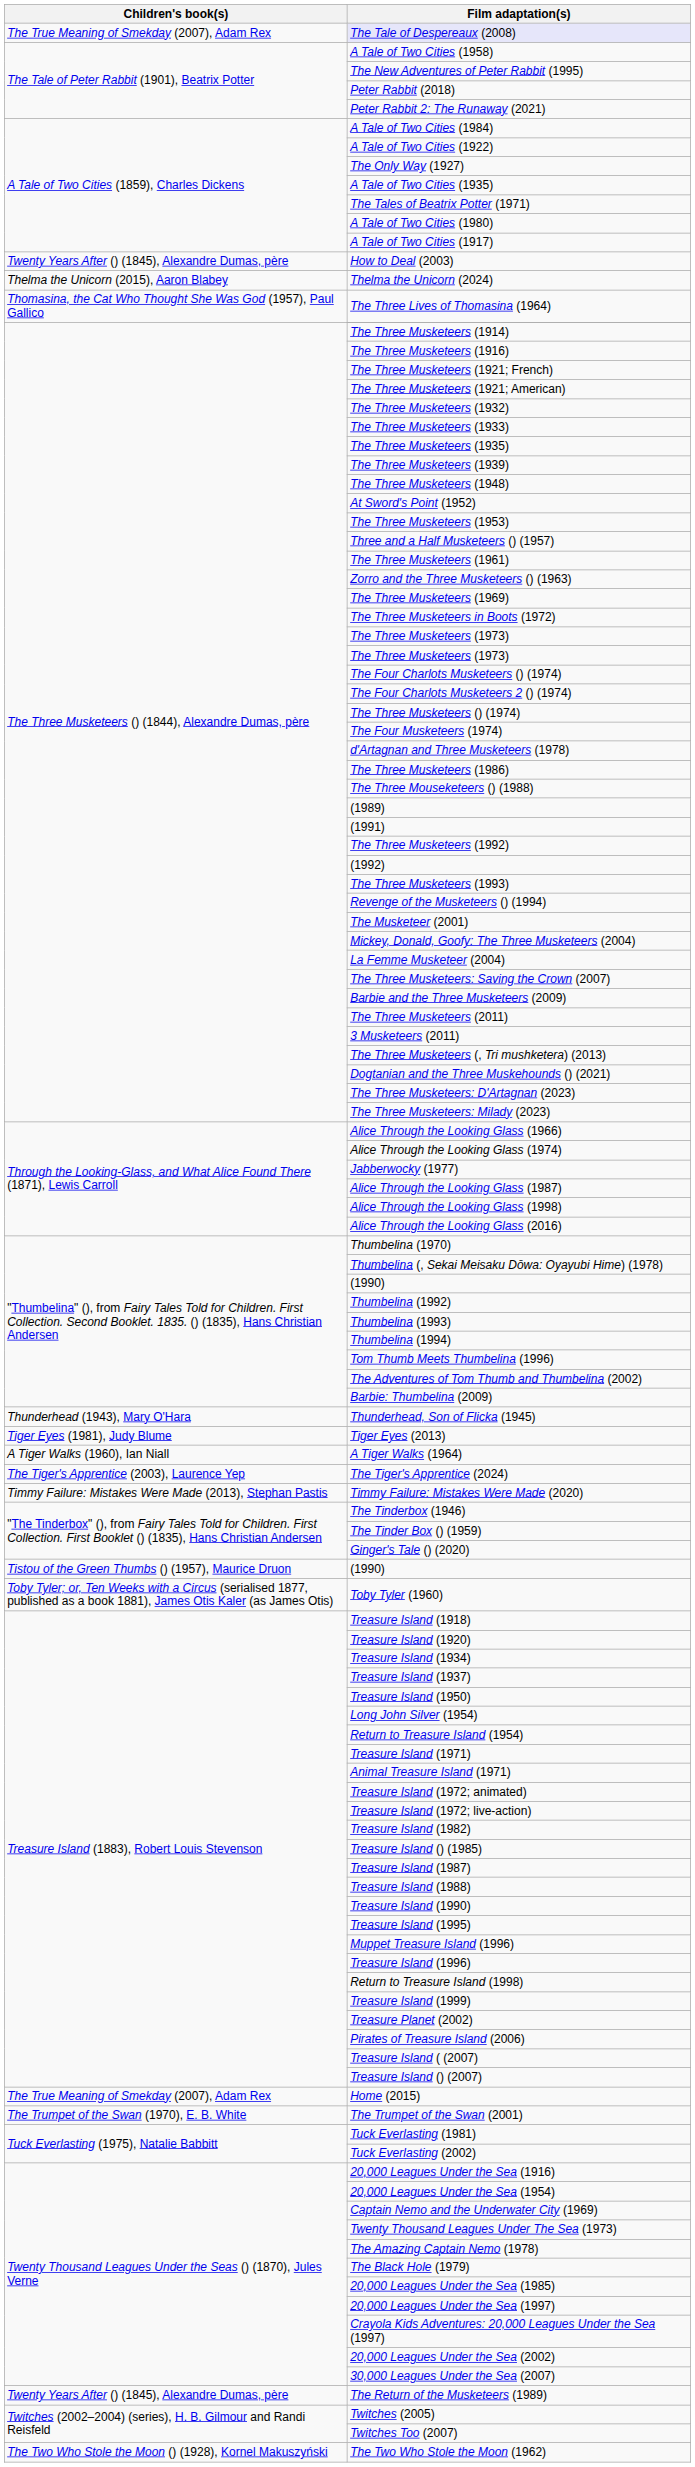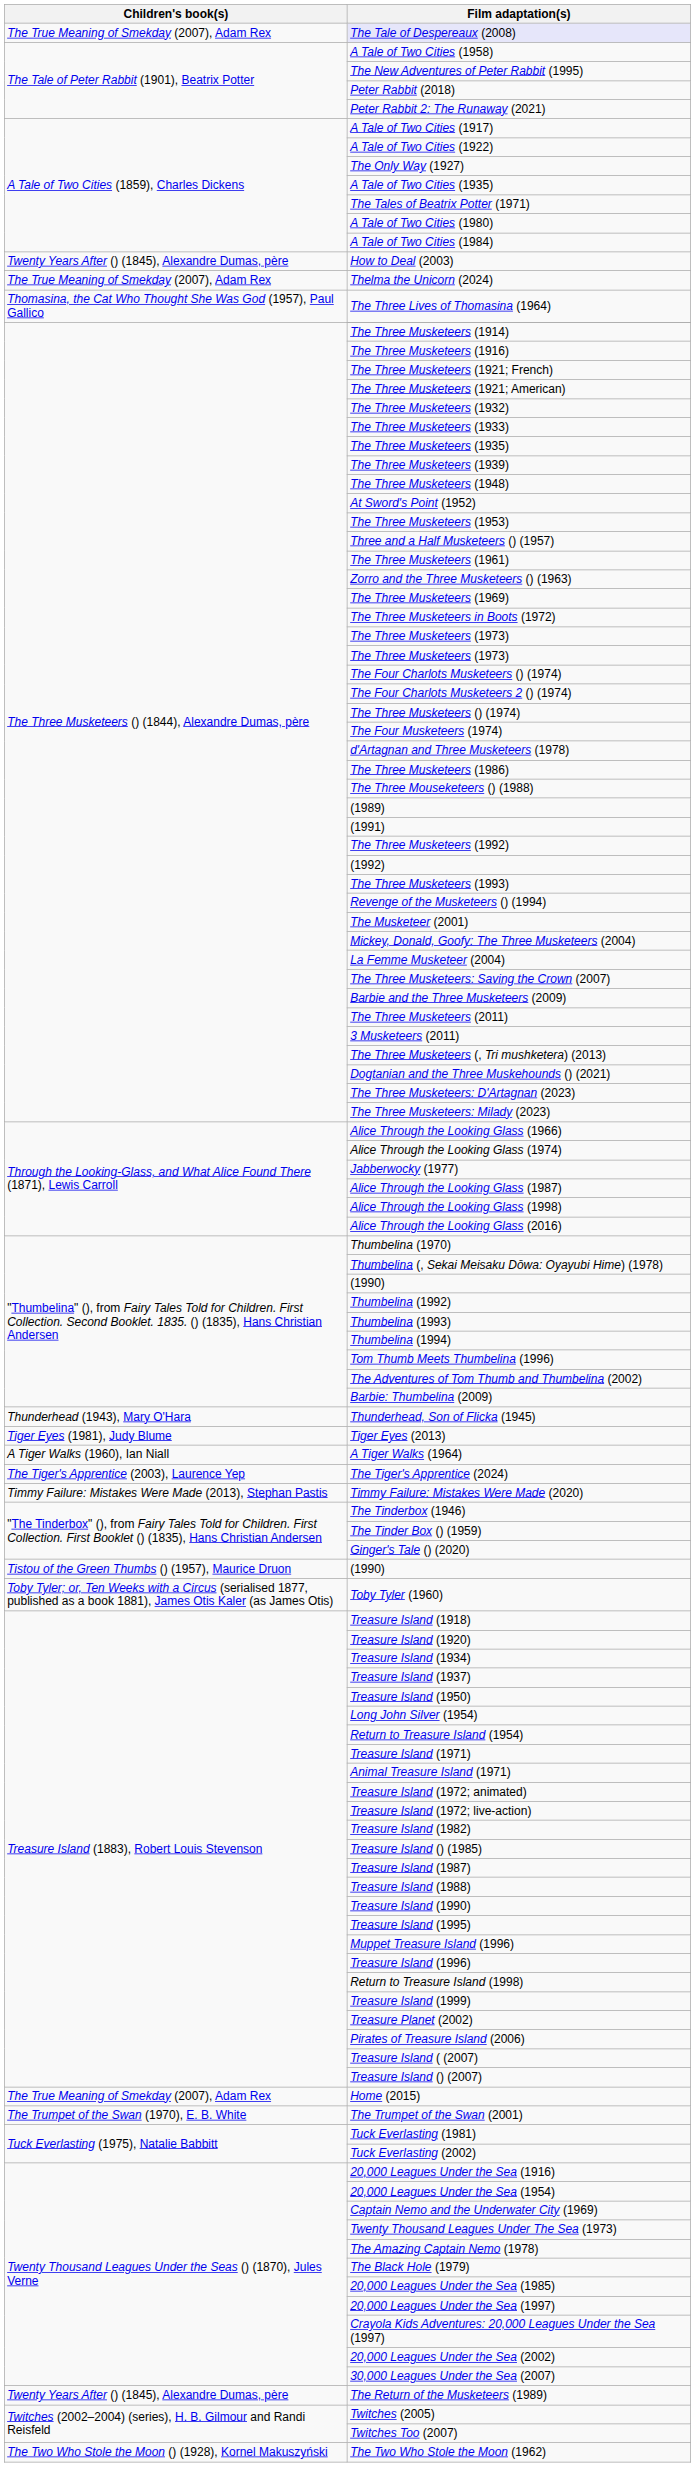(422, 128) A Tale of Two Cities (1984) -> (422, 128) A Tale of Two Cities (1917)
(422, 242) A Tale of Two Cities (1917) -> (422, 242) A Tale of Two Cities (1984)
(118, 280) Thelma the Unicorn (2015), Aaron Blabey -> (139, 280) The True Meaning of Smekday (2007), Adam Rex
